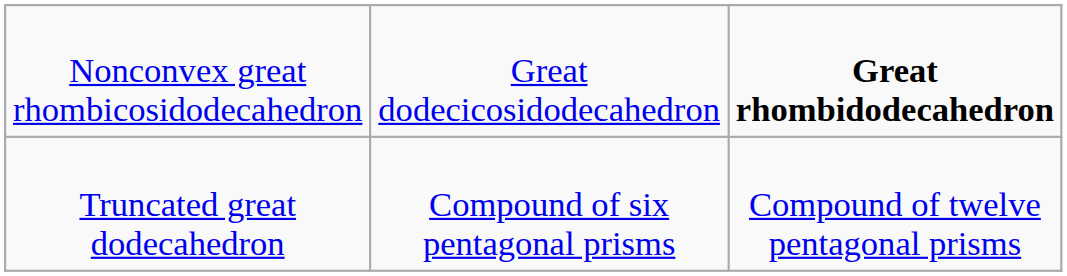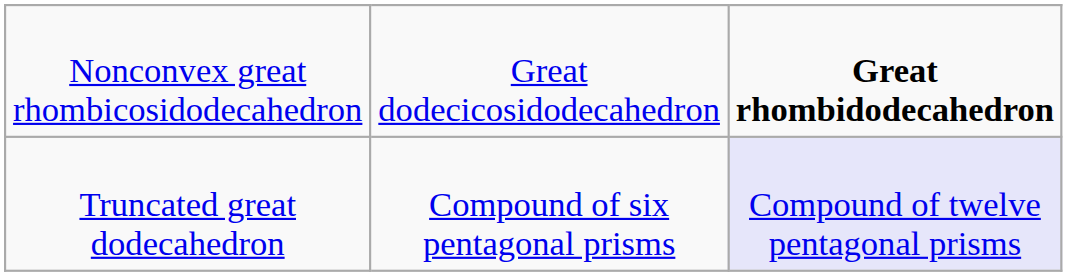(895, 222) no background -> (895, 222) lavender background
